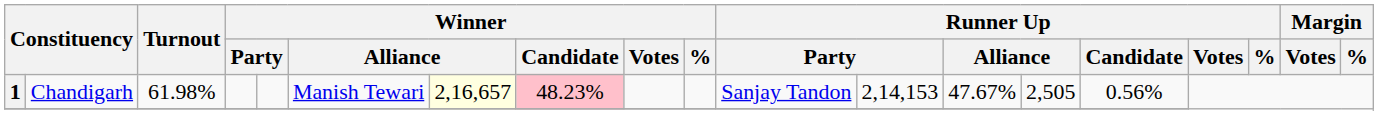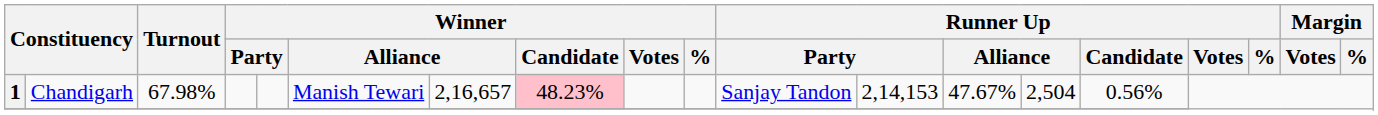(182, 91) 61.98% -> (182, 91) 67.98%
(473, 91) lightyellow background -> (473, 91) no background
(1051, 91) 2,505 -> (1051, 91) 2,504
